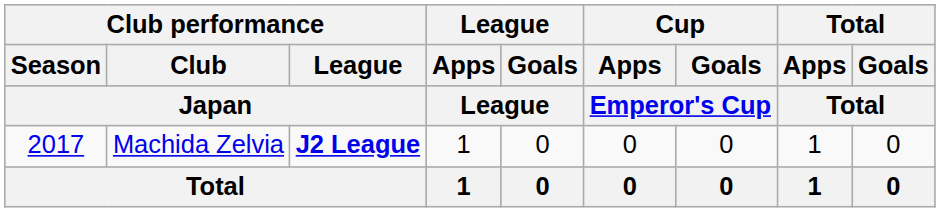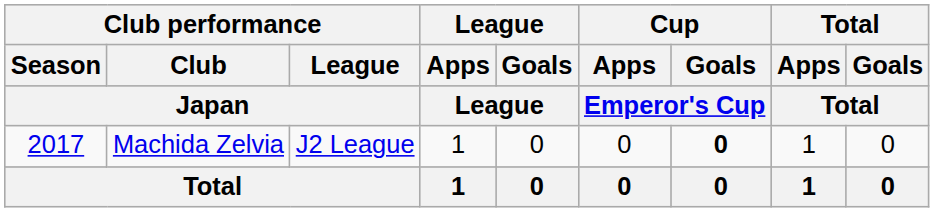(358, 145) bold -> (355, 145) normal
(726, 145) normal -> (721, 145) bold
